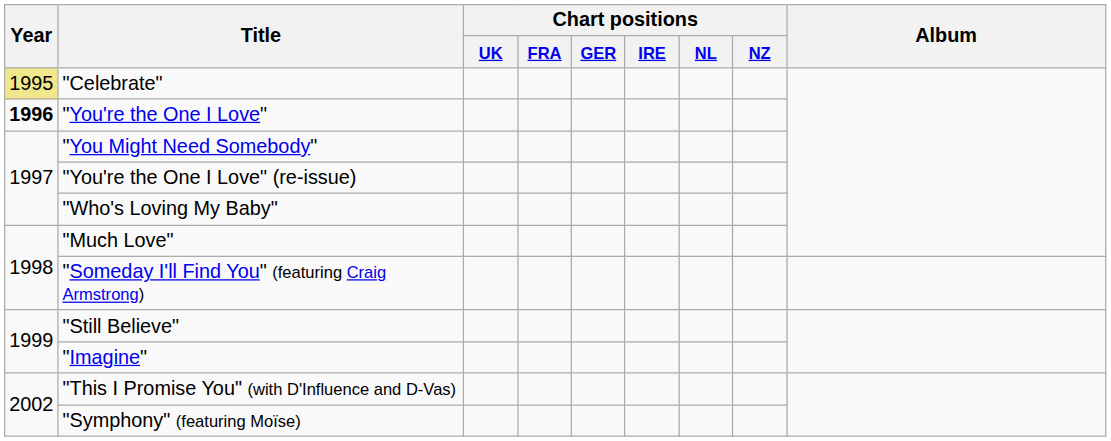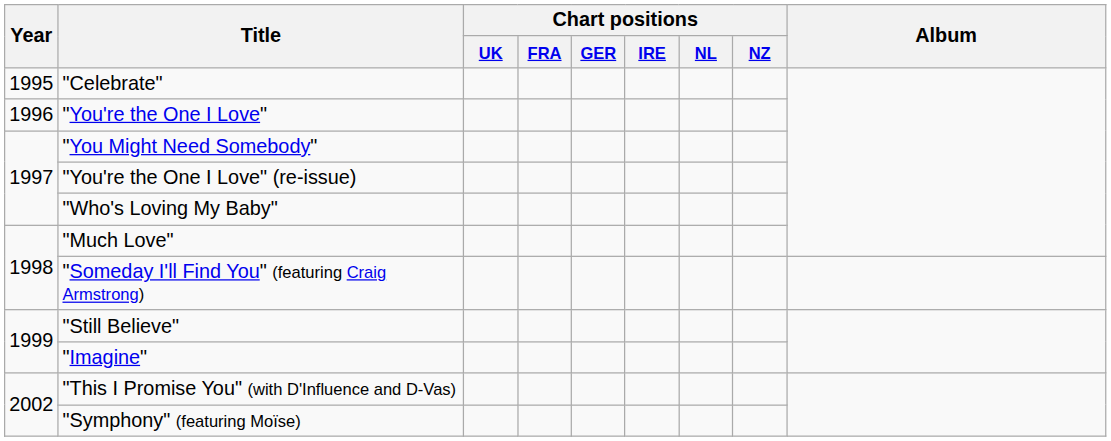(31, 83) khaki background -> (31, 83) no background
(31, 114) bold -> (31, 114) normal
